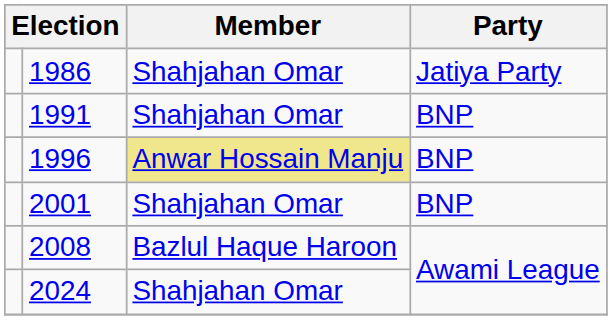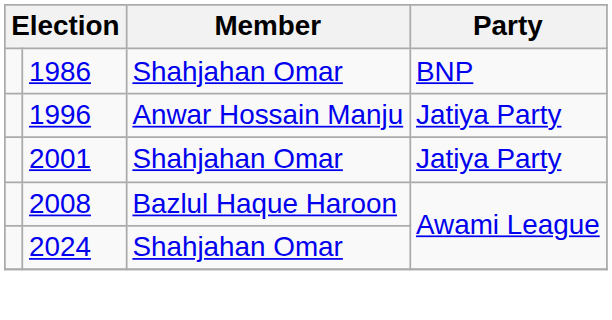(489, 70) Jatiya Party -> (445, 70) BNP
- row: (60, 114)
(268, 159) khaki background -> (268, 114) no background
(445, 159) BNP -> (489, 114) Jatiya Party
(445, 203) BNP -> (489, 159) Jatiya Party
